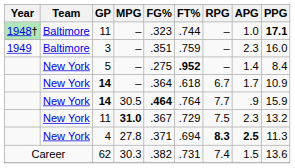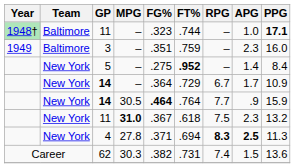(190, 84) .618 -> (190, 84) .729
(190, 119) .729 -> (190, 119) .618
